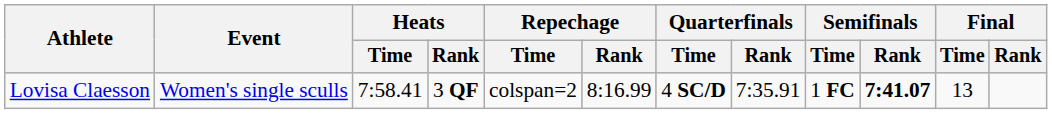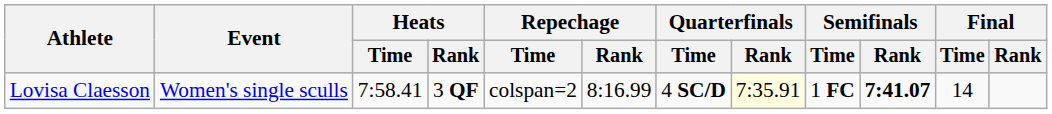(768, 90) no background -> (768, 90) lightyellow background
(962, 90) 13 -> (962, 90) 14
